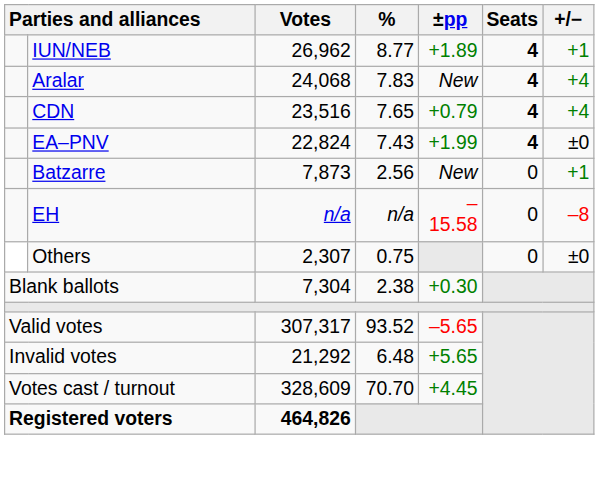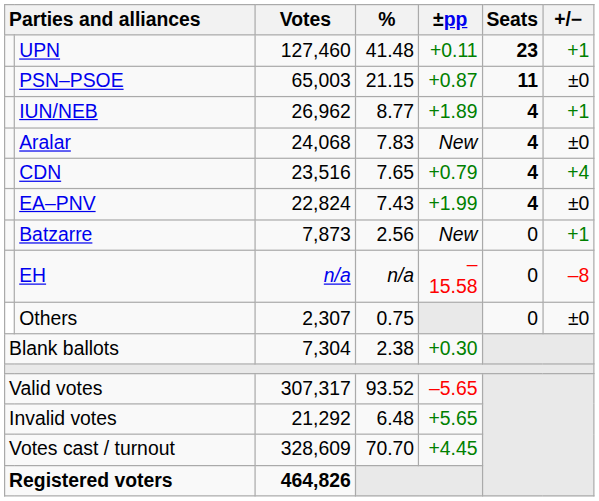+ row: (40, 50)
+ row: (71, 81)
(578, 81) +4 -> (579, 142) ±0
